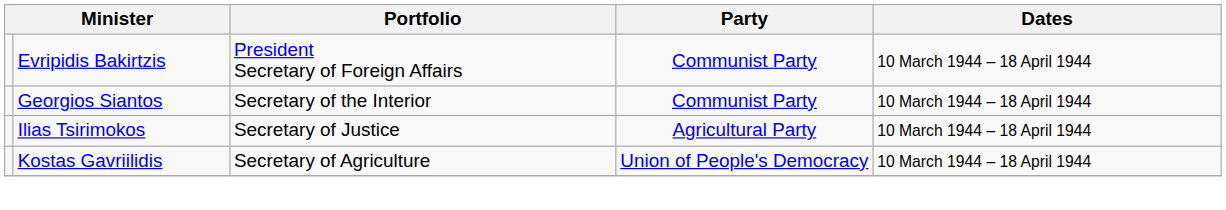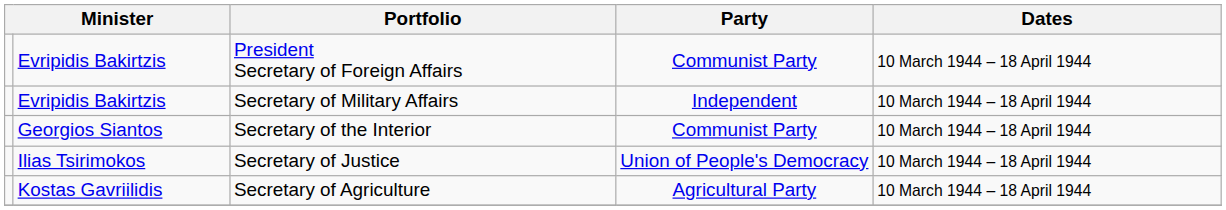+ row: (346, 100)
(744, 130) Agricultural Party -> (744, 160) Union of People's Democracy
(744, 160) Union of People's Democracy -> (744, 190) Agricultural Party
